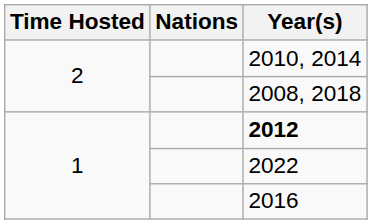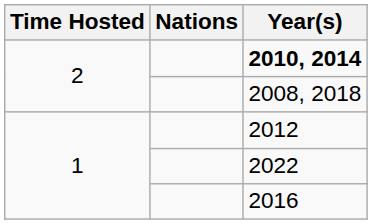(305, 58) normal -> (305, 58) bold
(274, 129) bold -> (274, 129) normal
